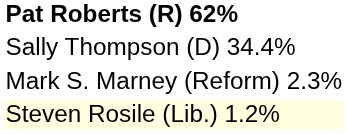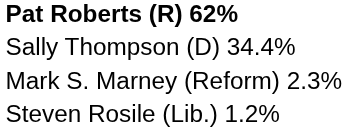(143, 114) lightyellow background -> (143, 114) no background
